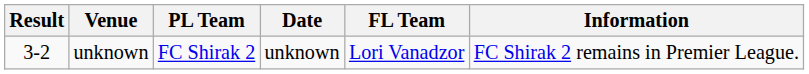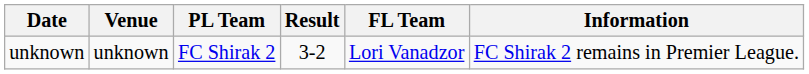columns swapped: (302, 20) <-> (37, 20)
